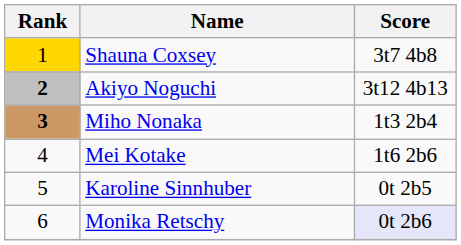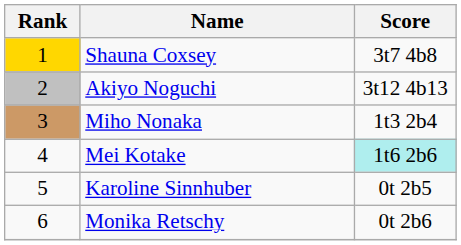(43, 88) bold -> (43, 88) normal
(43, 121) bold -> (43, 121) normal
(405, 155) no background -> (405, 155) paleturquoise background
(405, 222) lavender background -> (405, 222) no background
